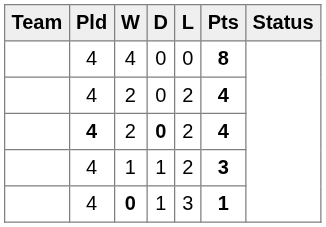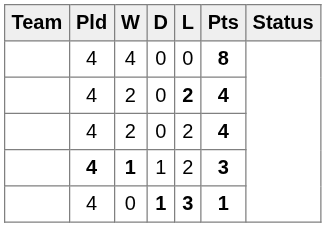(188, 95) normal -> (188, 95) bold
(92, 131) bold -> (92, 131) normal
(161, 131) bold -> (161, 131) normal
(92, 167) normal -> (92, 167) bold
(130, 167) normal -> (130, 167) bold
(130, 203) bold -> (130, 203) normal
(161, 203) normal -> (161, 203) bold
(188, 203) normal -> (188, 203) bold
